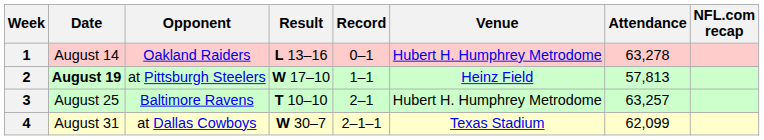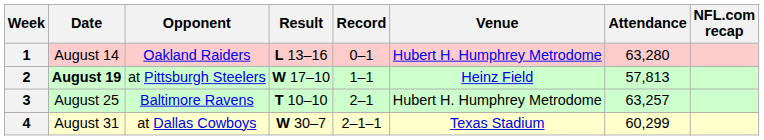(648, 54) 63,278 -> (648, 54) 63,280
(648, 123) 62,099 -> (648, 123) 60,299
